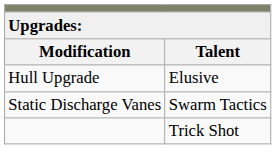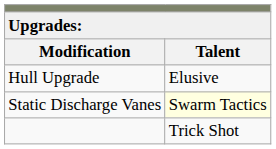(218, 104) no background -> (218, 104) lightyellow background
